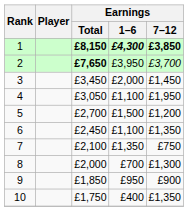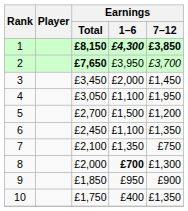(132, 164) normal -> (132, 164) bold
